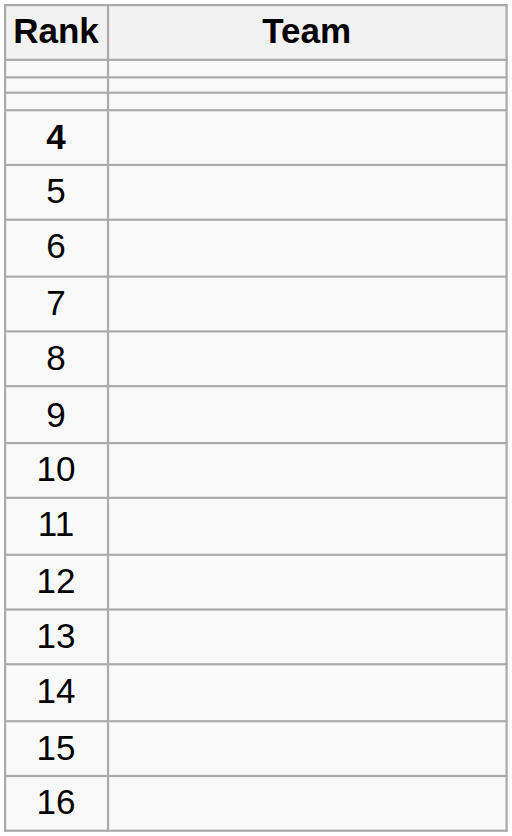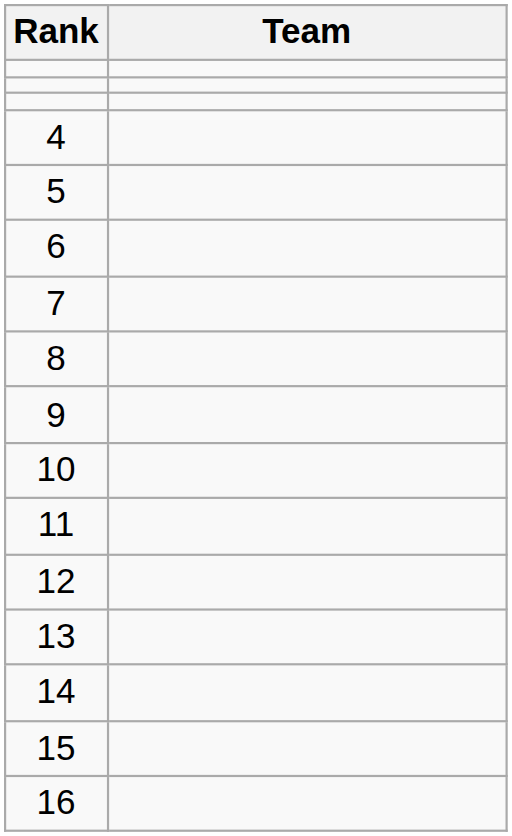(56, 136) bold -> (56, 136) normal
